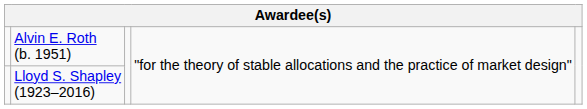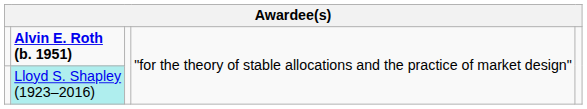(55, 46) normal -> (59, 46) bold
(68, 84) no background -> (68, 84) paleturquoise background
